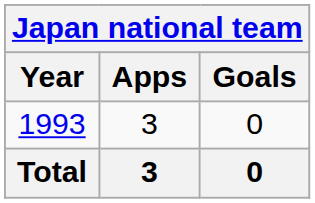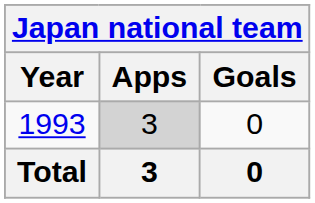(149, 124) no background -> (149, 124) lightgrey background
